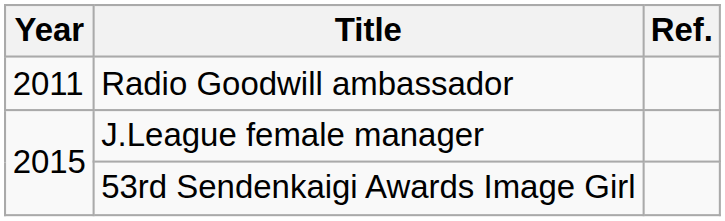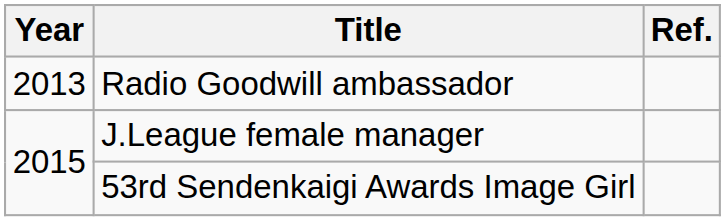(48, 82) 2011 -> (49, 82) 2013
